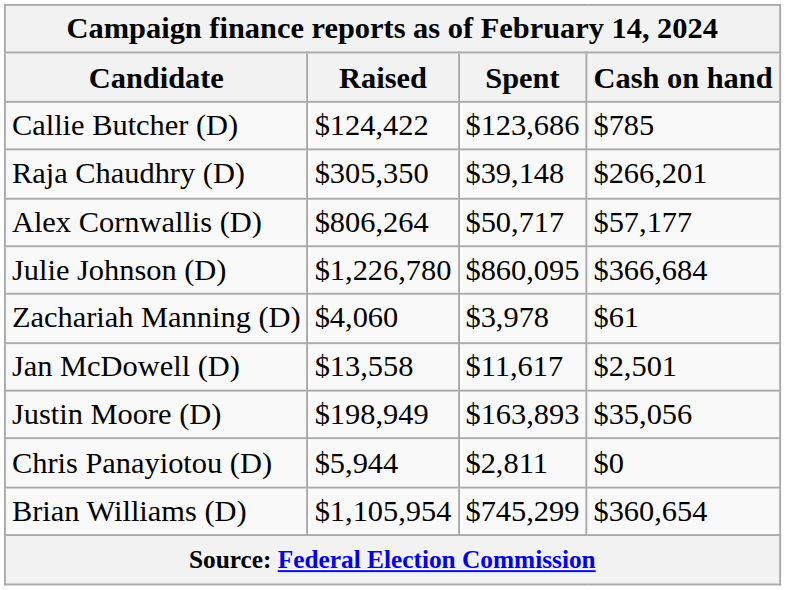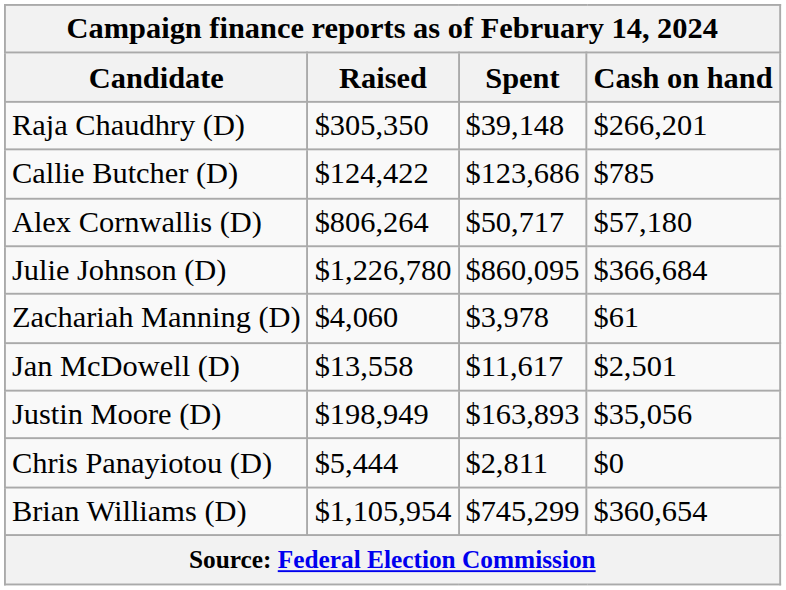rows swapped: (125, 125) <-> (128, 173)
(643, 221) $57,177 -> (643, 221) $57,180
(356, 462) $5,944 -> (356, 462) $5,444
